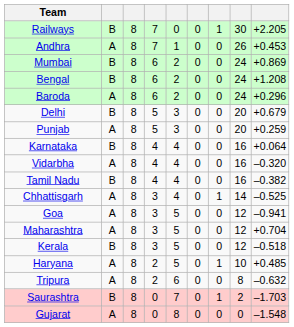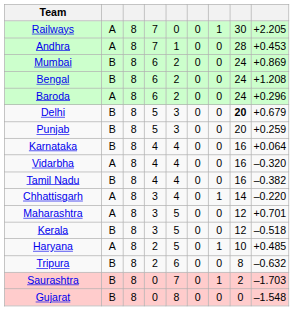(112, 29) B -> (112, 29) A
(240, 46) 26 -> (240, 46) 28
(240, 113) normal -> (240, 113) bold
(112, 130) A -> (112, 130) B
(270, 197) –0.525 -> (270, 197) –0.220
- row: (53, 213)
(270, 230) +0.704 -> (270, 213) +0.701
(112, 280) A -> (112, 264) B
(112, 314) A -> (112, 297) B
